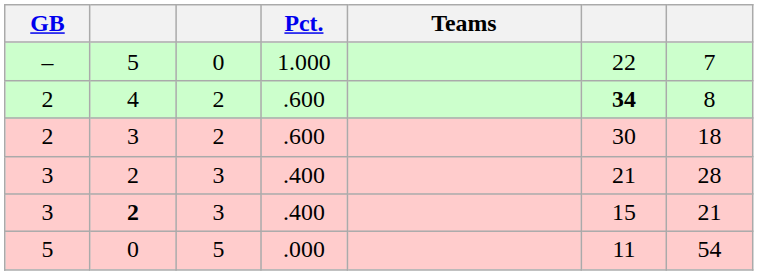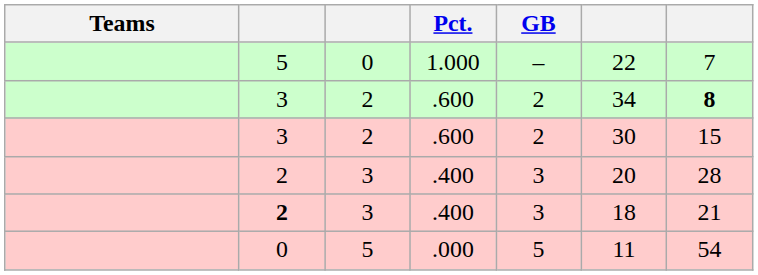columns swapped: (464, 23) <-> (47, 23)
(133, 99) 4 -> (282, 99) 3
(624, 99) bold -> (624, 99) normal
(709, 99) normal -> (709, 99) bold
(709, 136) 18 -> (709, 136) 15
(624, 174) 21 -> (624, 174) 20
(624, 212) 15 -> (624, 212) 18
